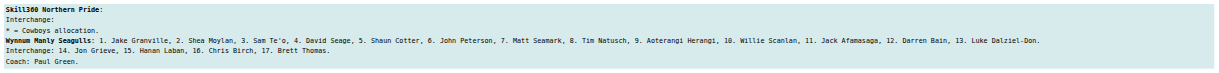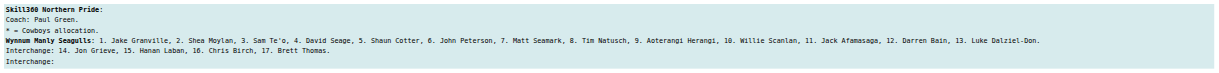(30, 20) Interchange: -> (42, 20) Coach: Paul Green.
(42, 62) Coach: Paul Green. -> (30, 62) Interchange:
